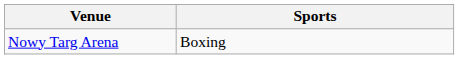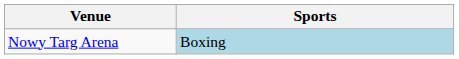(203, 41) no background -> (203, 41) lightblue background
